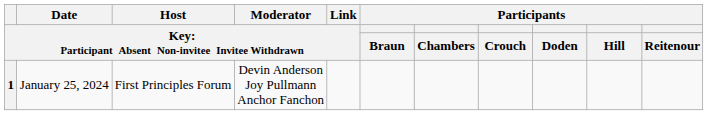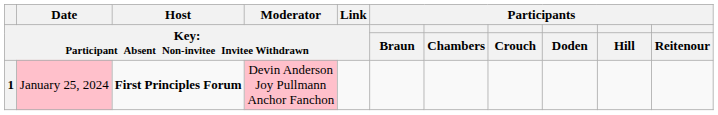(64, 85) no background -> (64, 85) pink background
(173, 85) normal -> (178, 85) bold
(281, 85) no background -> (291, 85) pink background
